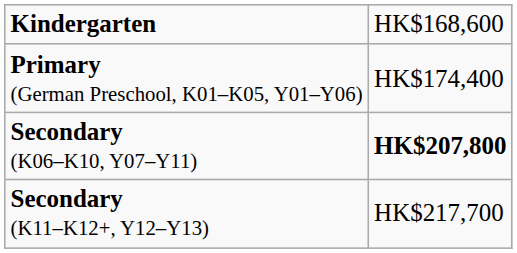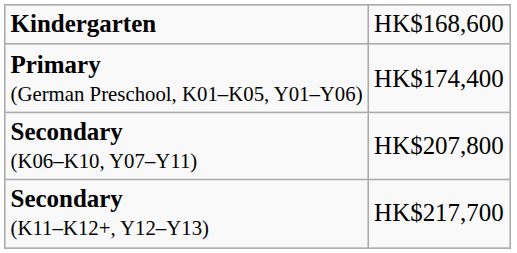(440, 145) bold -> (439, 145) normal
